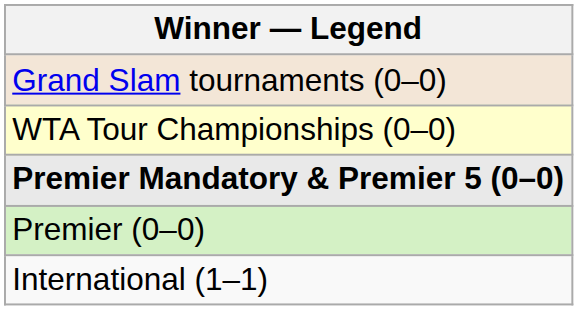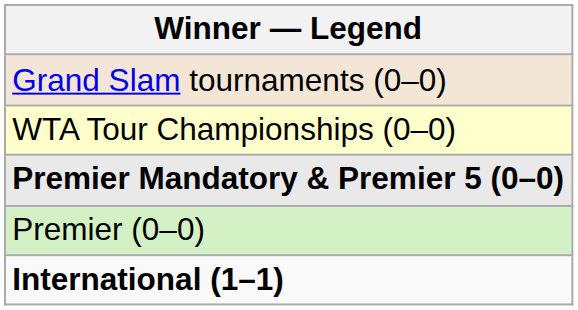(140, 279) normal -> (148, 279) bold
